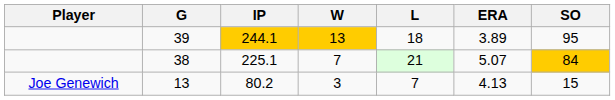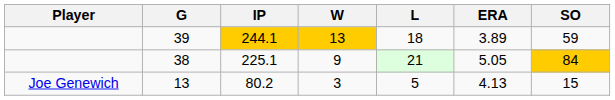(571, 38) 95 -> (571, 38) 59
(337, 60) 7 -> (337, 60) 9
(493, 60) 5.07 -> (493, 60) 5.05
(415, 83) 7 -> (415, 83) 5
